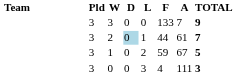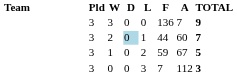(166, 22) 133 -> (166, 22) 136
(182, 37) 61 -> (182, 37) 60
(160, 68) 4 -> (160, 68) 7
(184, 68) 111 -> (185, 68) 112
